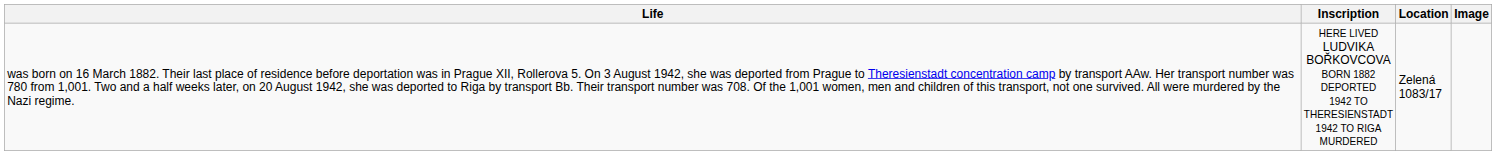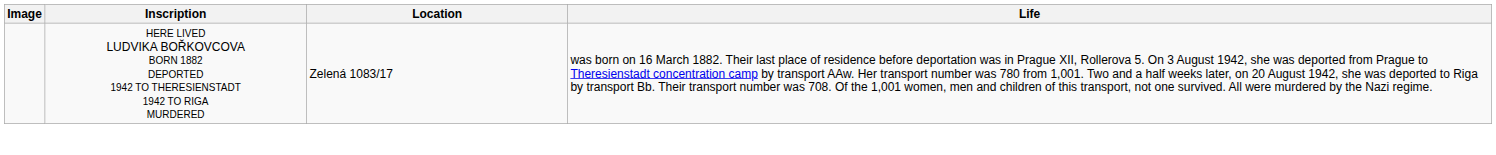columns swapped: (1472, 14) <-> (653, 14)
